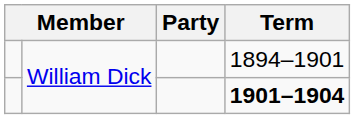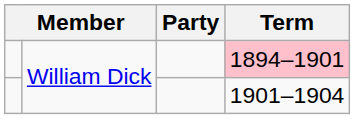(287, 58) no background -> (287, 58) pink background
(287, 95) bold -> (287, 95) normal
